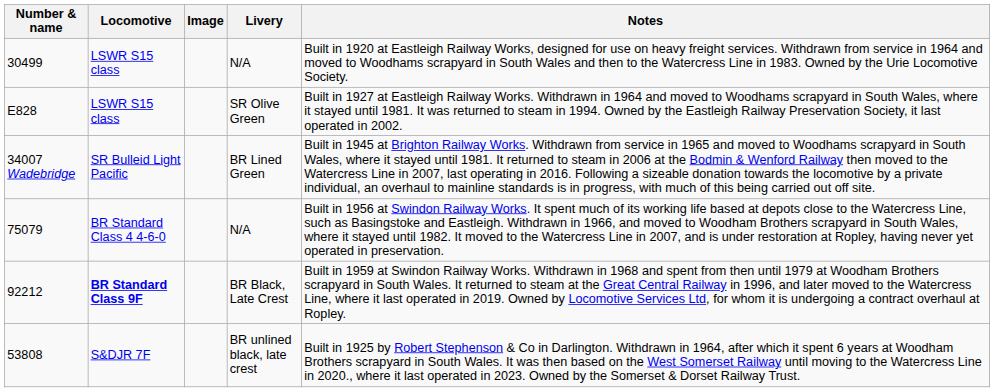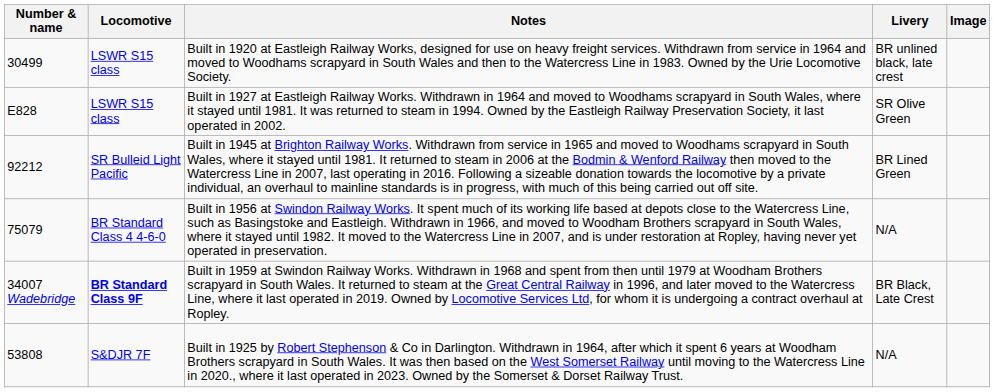columns swapped: (645, 21) <-> (206, 21)
(240, 63) N/A -> (906, 63) BR unlined black, late crest
(41, 167) 34007 Wadebridge -> (25, 167) 92212
(25, 292) 92212 -> (41, 292) 34007 Wadebridge
(261, 355) BR unlined black, late crest -> (886, 355) N/A
